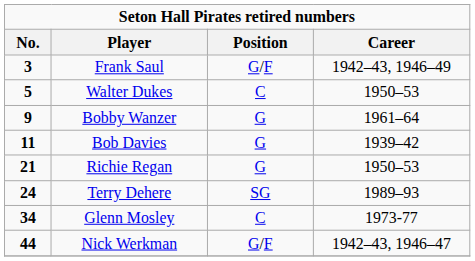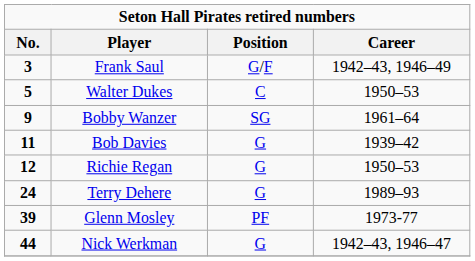(260, 117) G -> (260, 117) SG
(28, 167) 21 -> (28, 167) 12
(260, 192) SG -> (260, 192) G
(28, 218) 34 -> (28, 218) 39
(260, 218) C -> (260, 218) PF
(260, 243) G/F -> (260, 243) G
